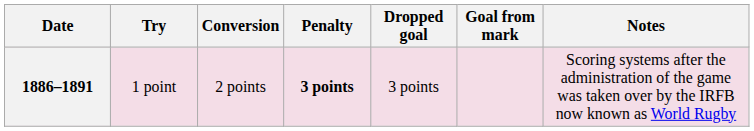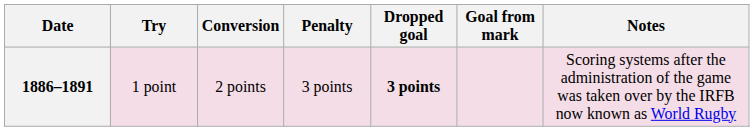(327, 86) bold -> (327, 86) normal
(414, 86) normal -> (414, 86) bold
